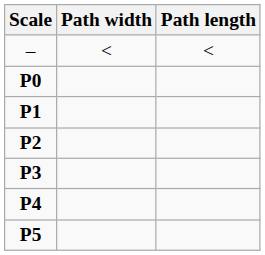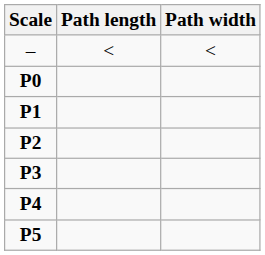columns swapped: (208, 19) <-> (106, 19)
